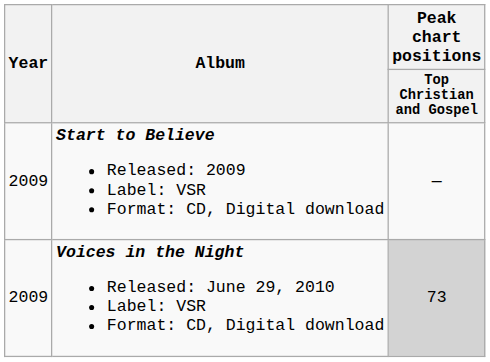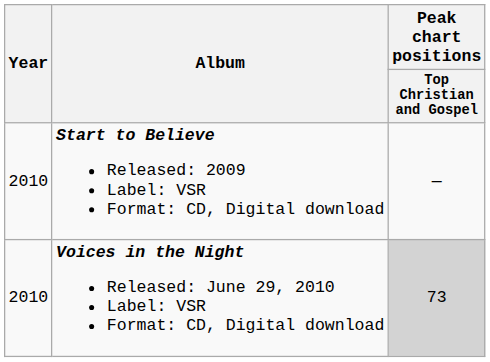(28, 181) 2009 -> (28, 181) 2010
(28, 298) 2009 -> (28, 298) 2010
